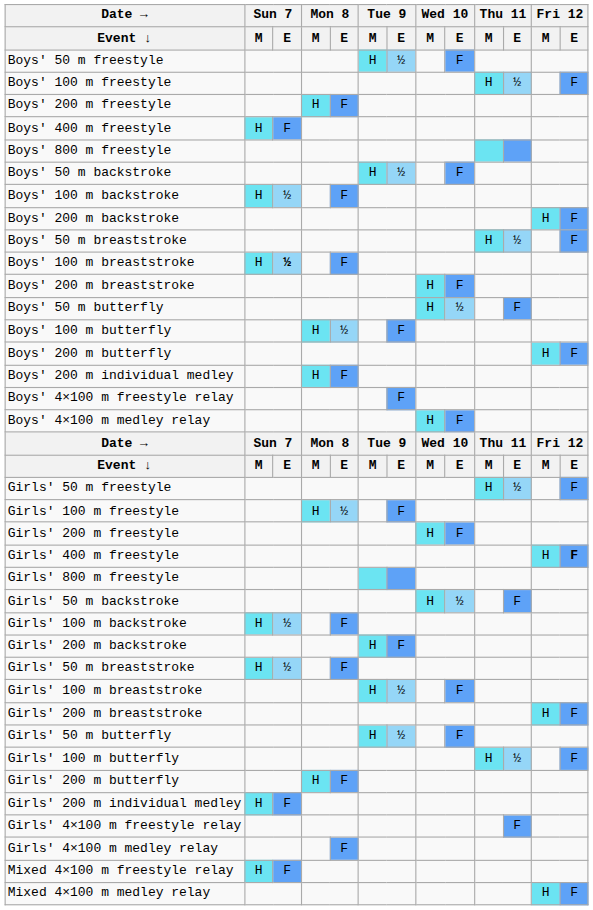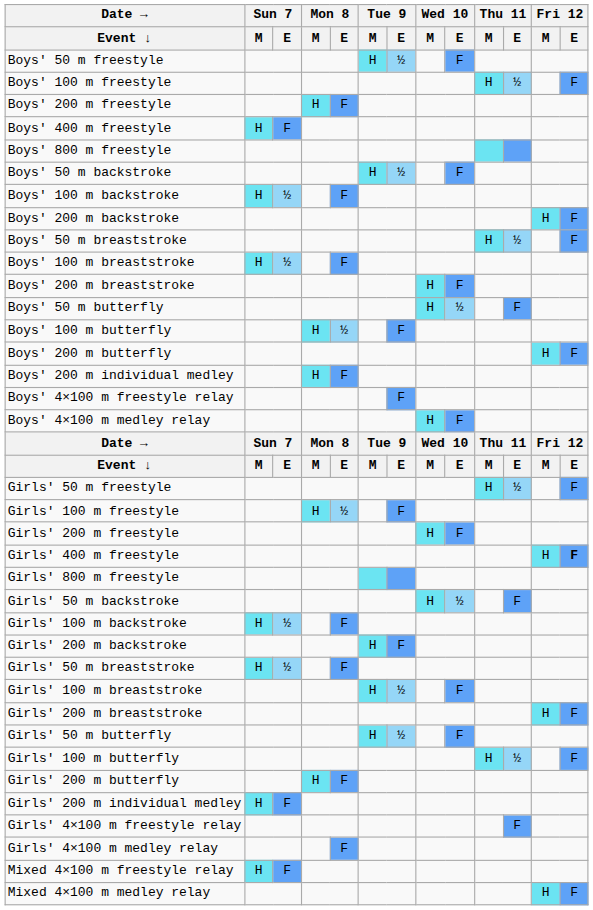(287, 263) bold -> (287, 263) normal
